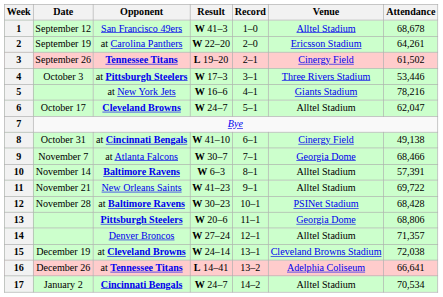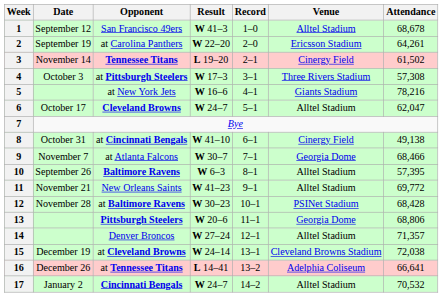(63, 60) September 26 -> (63, 60) November 14
(411, 76) 53,446 -> (411, 76) 57,308
(63, 172) November 14 -> (63, 172) September 26
(411, 172) 57,391 -> (411, 172) 57,395
(411, 188) 69,722 -> (411, 188) 69,772
(411, 284) 70,534 -> (411, 284) 70,532
